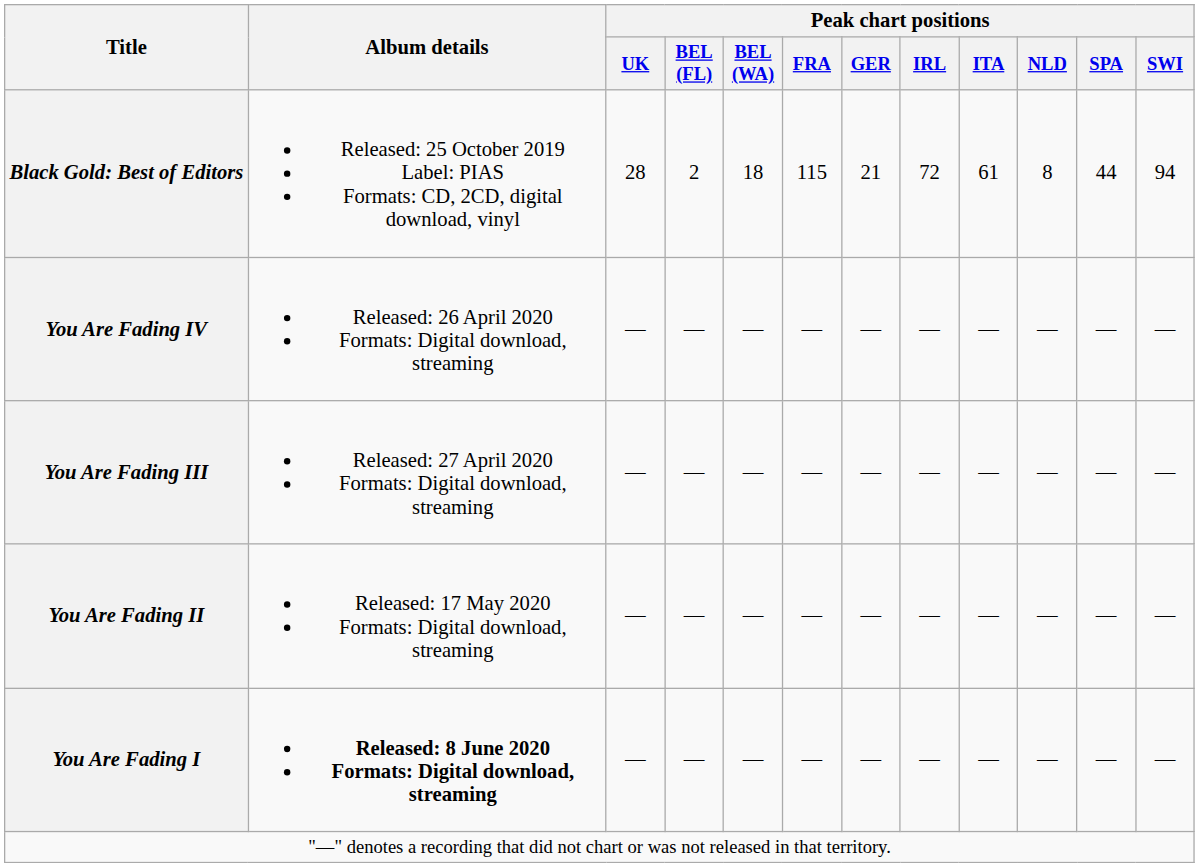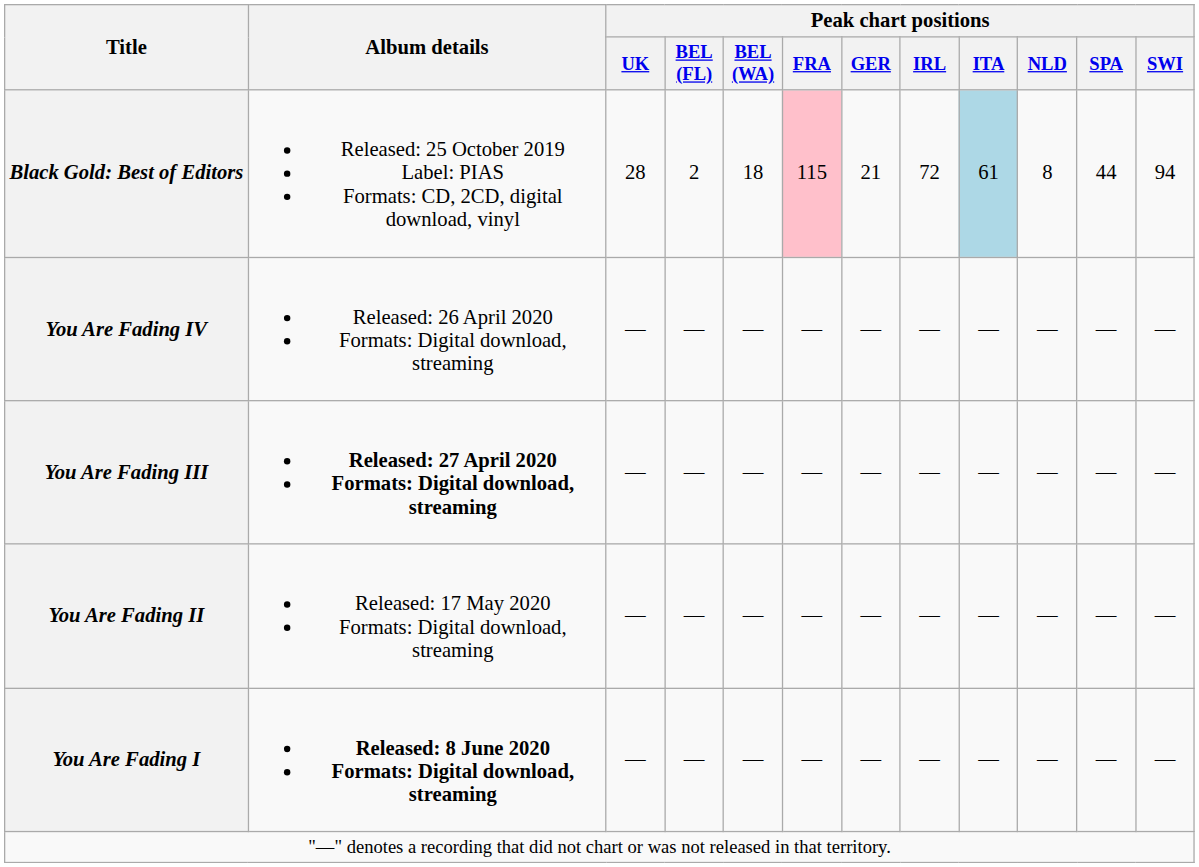(812, 173) no background -> (812, 173) pink background
(988, 173) no background -> (988, 173) lightblue background
(427, 484) normal -> (427, 484) bold
